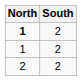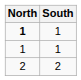(58, 31) 2 -> (58, 31) 1
(58, 49) 2 -> (58, 49) 1
